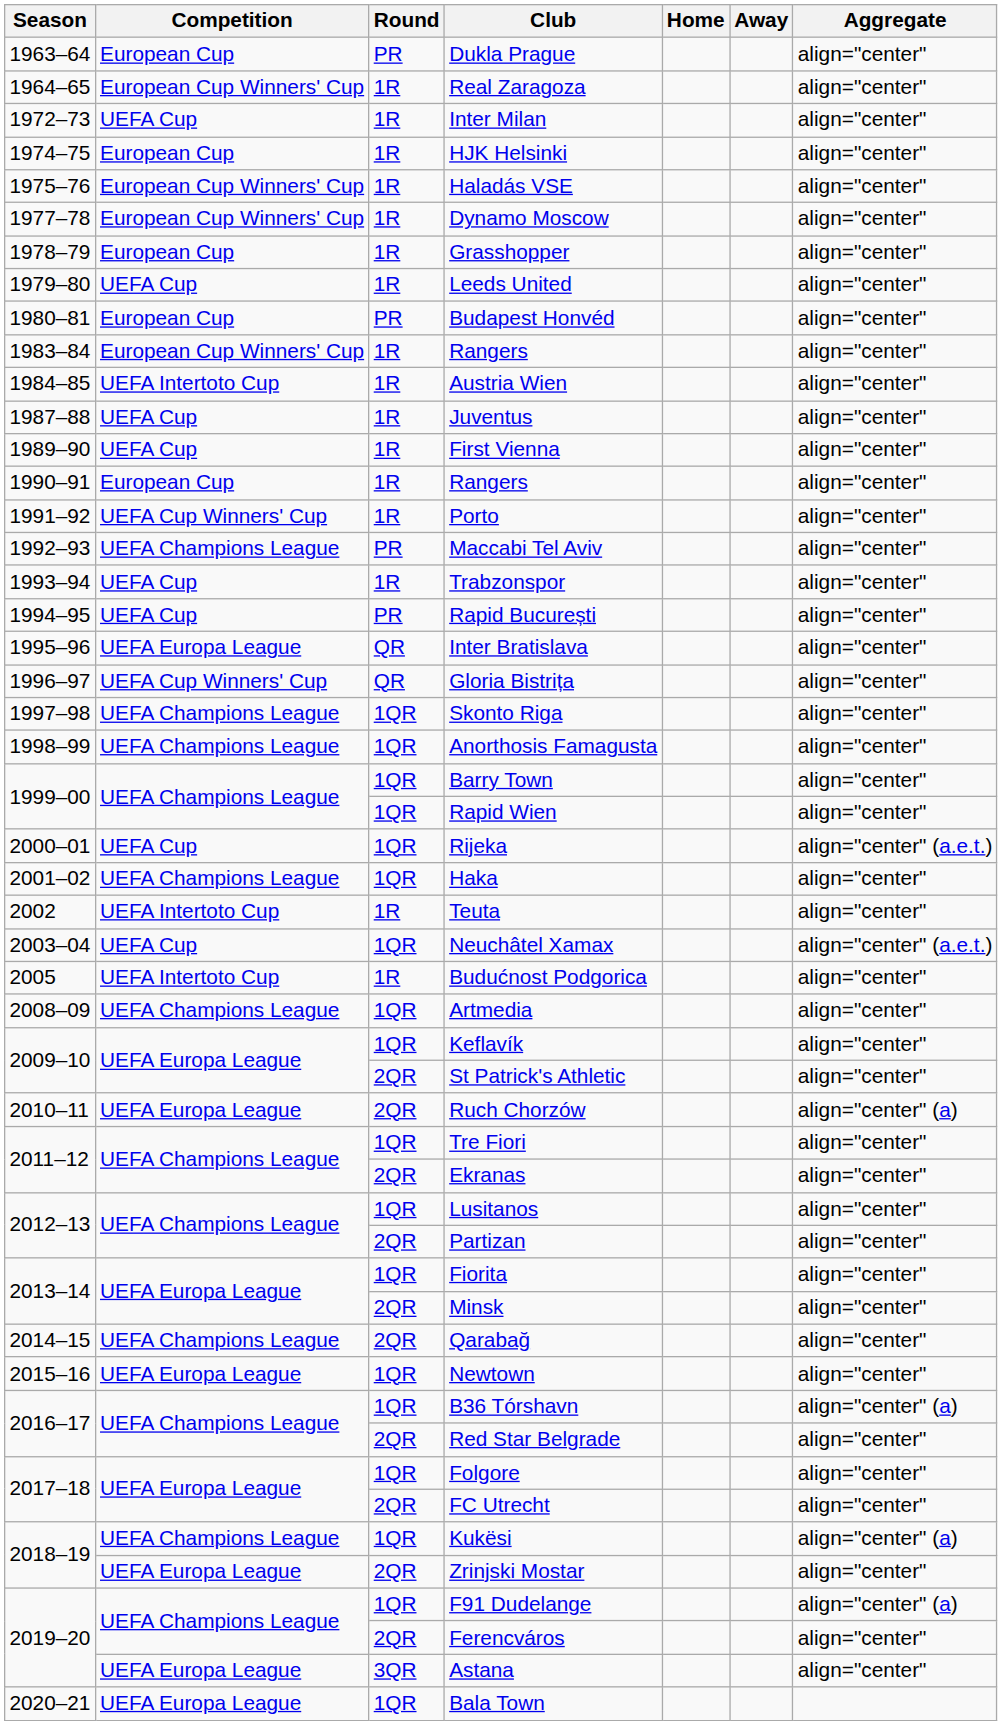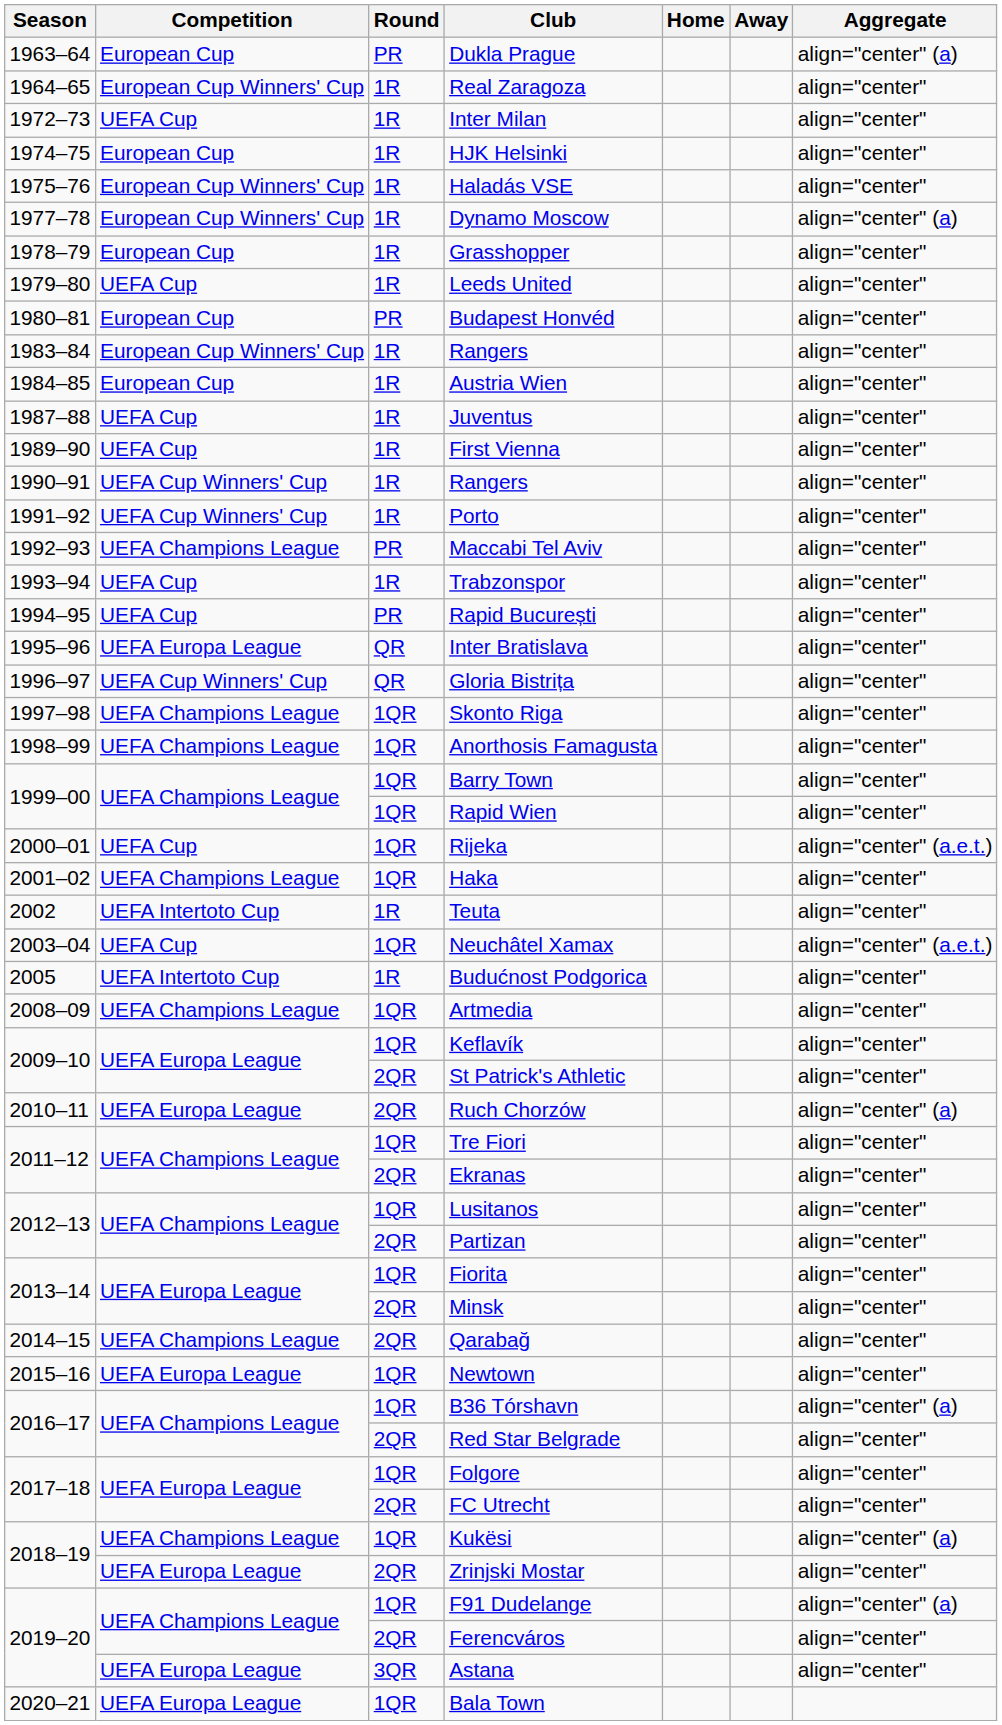(862, 53) align="center" -> (878, 53) align="center" (a)
(862, 218) align="center" -> (878, 218) align="center" (a)
(190, 383) UEFA Intertoto Cup -> (167, 383) European Cup
(167, 482) European Cup -> (214, 482) UEFA Cup Winners' Cup
